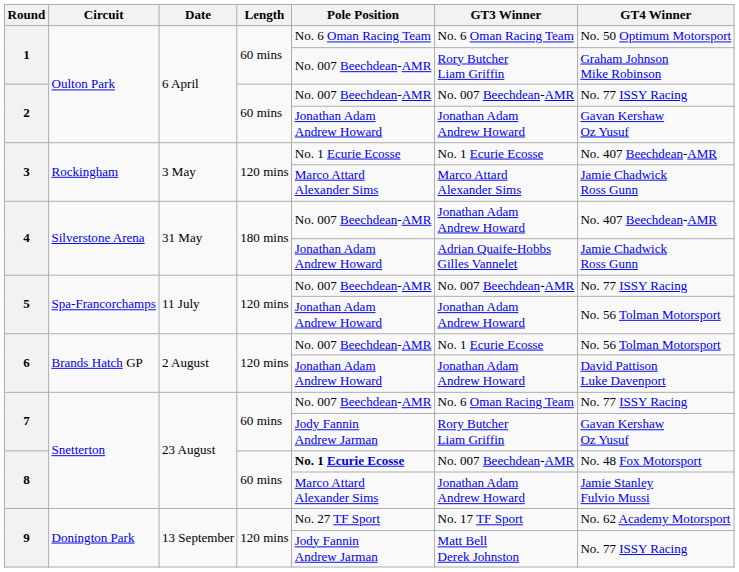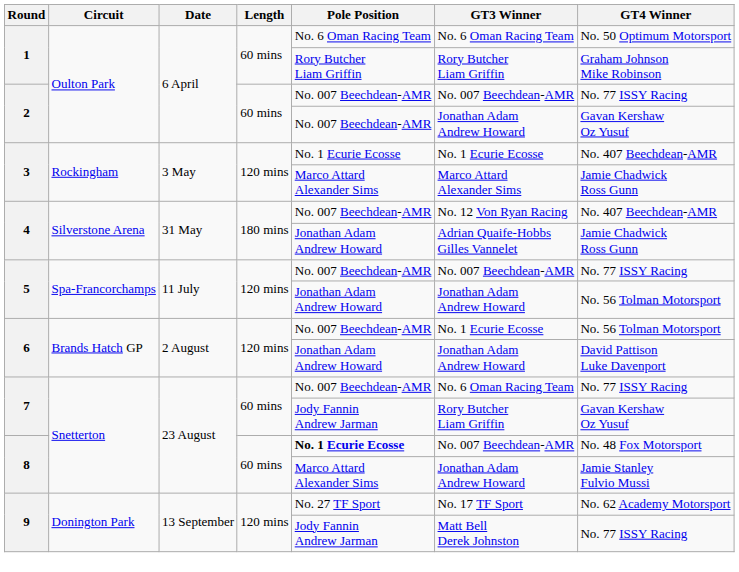(363, 65) No. 007 Beechdean-AMR -> (330, 65) Rory Butcher Liam Griffin
(338, 124) Jonathan Adam Andrew Howard -> (363, 124) No. 007 Beechdean-AMR
(481, 219) Jonathan Adam Andrew Howard -> (503, 211) No. 12 Von Ryan Racing
